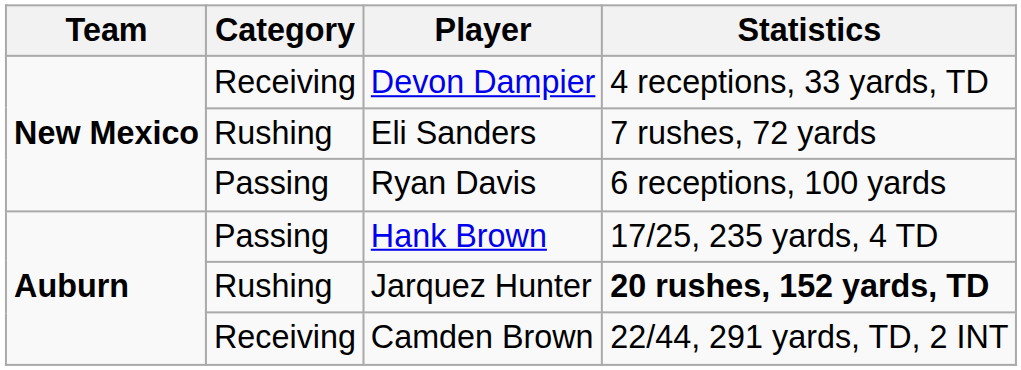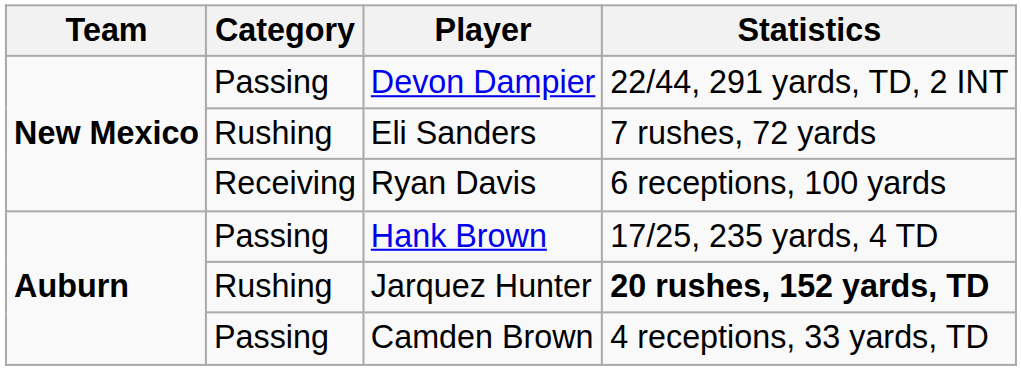(285, 81) Receiving -> (272, 81) Passing
(800, 81) 4 receptions, 33 yards, TD -> (809, 81) 22/44, 291 yards, TD, 2 INT
(272, 184) Passing -> (285, 184) Receiving
(285, 337) Receiving -> (272, 337) Passing
(809, 337) 22/44, 291 yards, TD, 2 INT -> (800, 337) 4 receptions, 33 yards, TD
